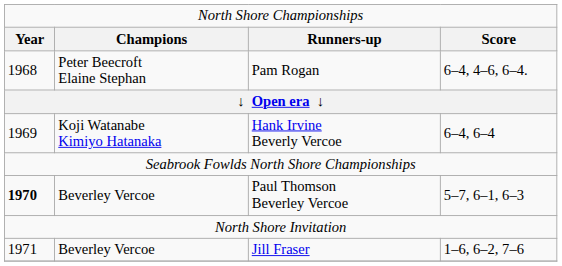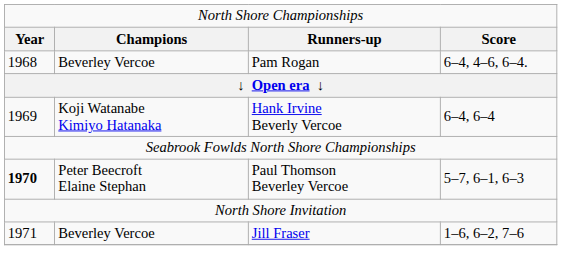(102, 70) Peter Beecroft Elaine Stephan -> (106, 62) Beverley Vercoe
(106, 195) Beverley Vercoe -> (102, 179) Peter Beecroft Elaine Stephan
